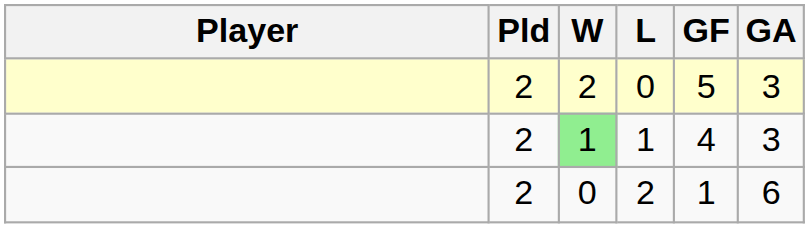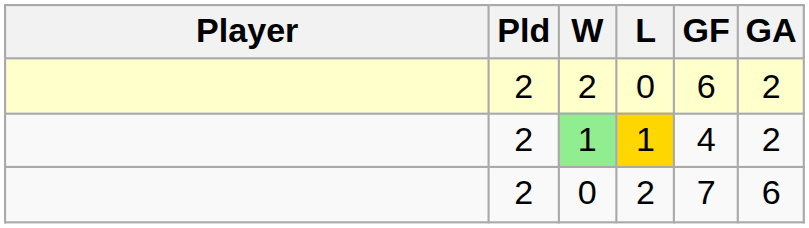(706, 85) 5 -> (706, 85) 6
(771, 85) 3 -> (771, 85) 2
(646, 139) no background -> (646, 139) gold background
(771, 139) 3 -> (771, 139) 2
(706, 193) 1 -> (706, 193) 7
